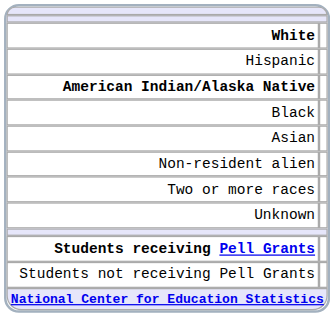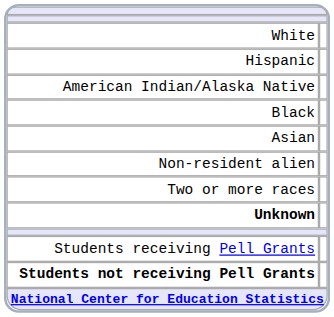(293, 36) bold -> (293, 36) normal
(189, 87) bold -> (189, 87) normal
(285, 215) normal -> (285, 215) bold
(185, 249) bold -> (185, 249) normal
(167, 275) normal -> (167, 275) bold
